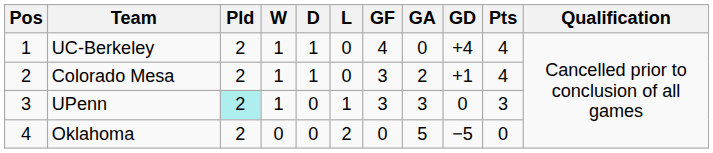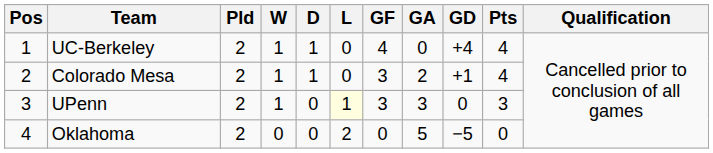(240, 104) paleturquoise background -> (240, 104) no background
(346, 104) no background -> (346, 104) lightyellow background
